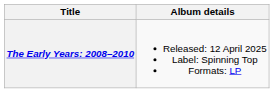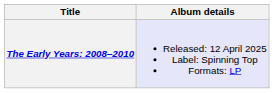(203, 59) no background -> (203, 59) lavender background
